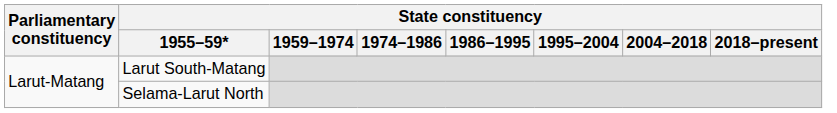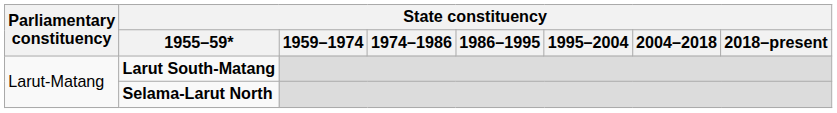(194, 68) normal -> (199, 68) bold
(193, 94) normal -> (198, 94) bold
